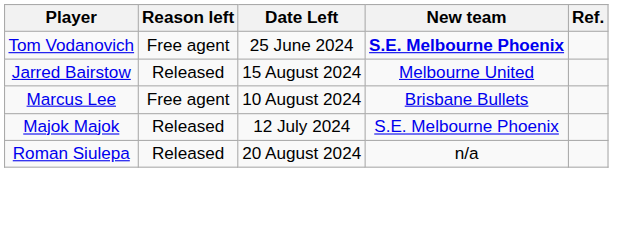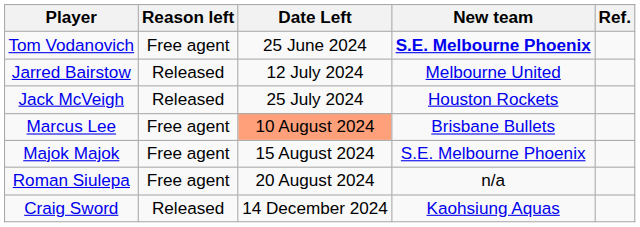(302, 72) 15 August 2024 -> (315, 72) 12 July 2024
+ row: (71, 99)
(302, 99) no background -> (315, 126) lightsalmon background
(188, 126) Released -> (188, 153) Free agent
(302, 126) 12 July 2024 -> (315, 153) 15 August 2024
(188, 153) Released -> (188, 180) Free agent
+ row: (71, 208)
